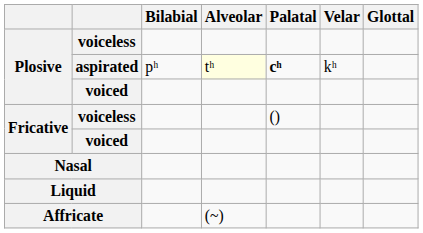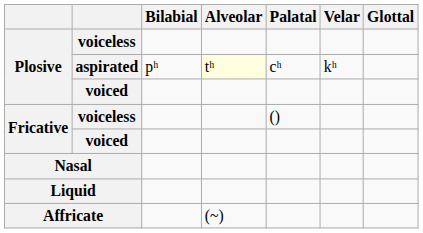(276, 66) bold -> (276, 66) normal
